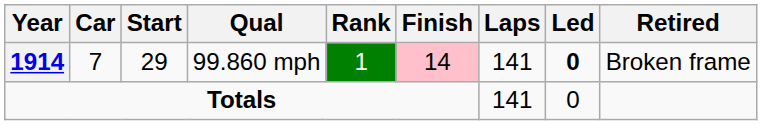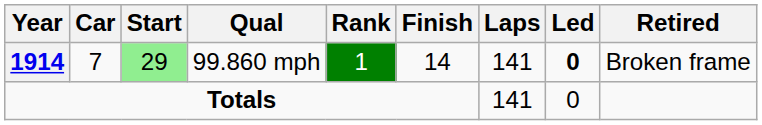(154, 61) no background -> (154, 61) lightgreen background
(437, 61) pink background -> (437, 61) no background
